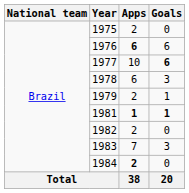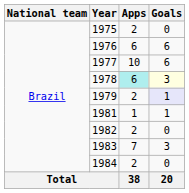(134, 46) bold -> (134, 46) normal
(167, 63) bold -> (167, 63) normal
(134, 80) no background -> (134, 80) paleturquoise background
(167, 80) no background -> (167, 80) lightyellow background
(167, 96) no background -> (167, 96) lavender background
(134, 113) bold -> (134, 113) normal
(167, 113) bold -> (167, 113) normal
(134, 163) bold -> (134, 163) normal
